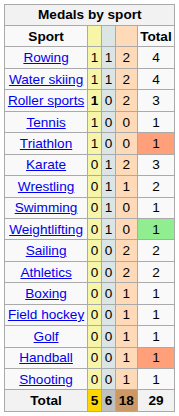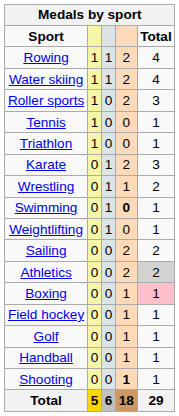(94, 101) bold -> (94, 101) normal
(156, 143) lightsalmon background -> (156, 143) no background
(126, 208) normal -> (126, 208) bold
(156, 229) lightgreen background -> (156, 229) no background
(156, 272) no background -> (156, 272) lightgrey background
(156, 294) no background -> (156, 294) pink background
(156, 358) lightsalmon background -> (156, 358) no background
(126, 379) normal -> (126, 379) bold
